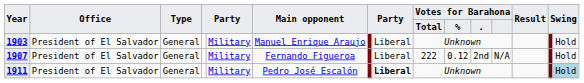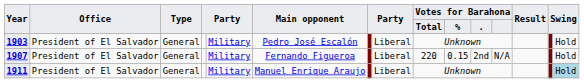(310, 41) Manuel Enrique Araujo -> (310, 41) Pedro José Escalón
(429, 56) 222 -> (429, 56) 220
(458, 56) 0.12 -> (458, 56) 0.15
(310, 70) Pedro José Escalón -> (310, 70) Manuel Enrique Araujo
(392, 70) bold -> (392, 70) normal
